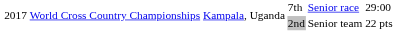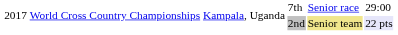(335, 23) no background -> (335, 23) khaki background
(379, 23) no background -> (379, 23) lavender background
